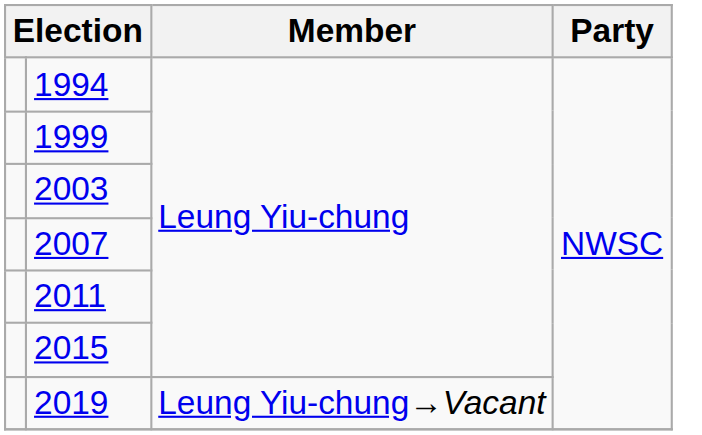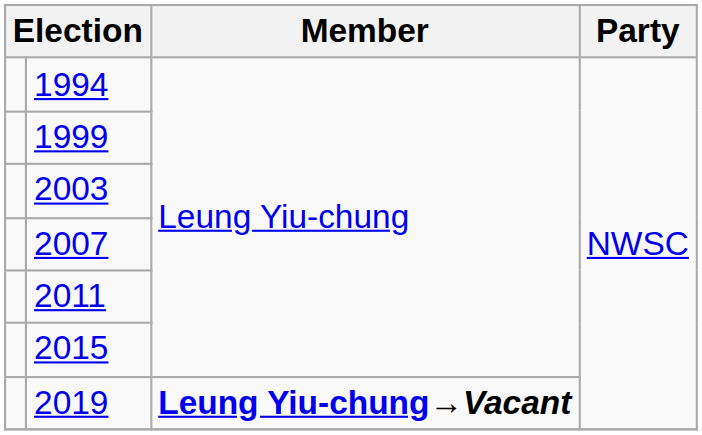(352, 402) normal -> (365, 402) bold
